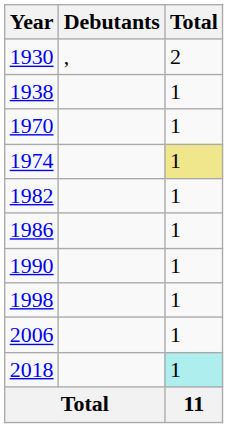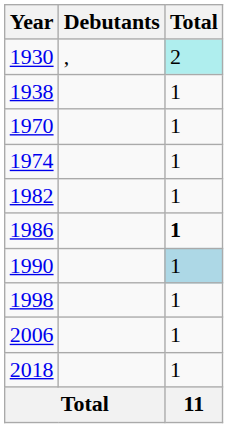(175, 56) no background -> (175, 56) paleturquoise background
(175, 160) khaki background -> (175, 160) no background
(175, 230) normal -> (175, 230) bold
(175, 265) no background -> (175, 265) lightblue background
(175, 369) paleturquoise background -> (175, 369) no background
